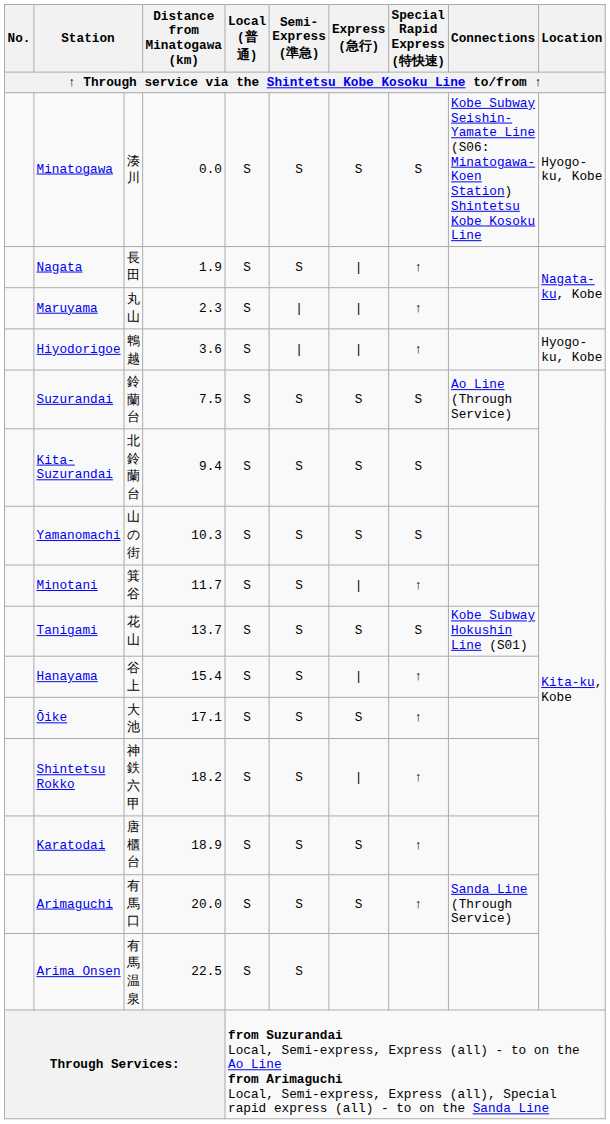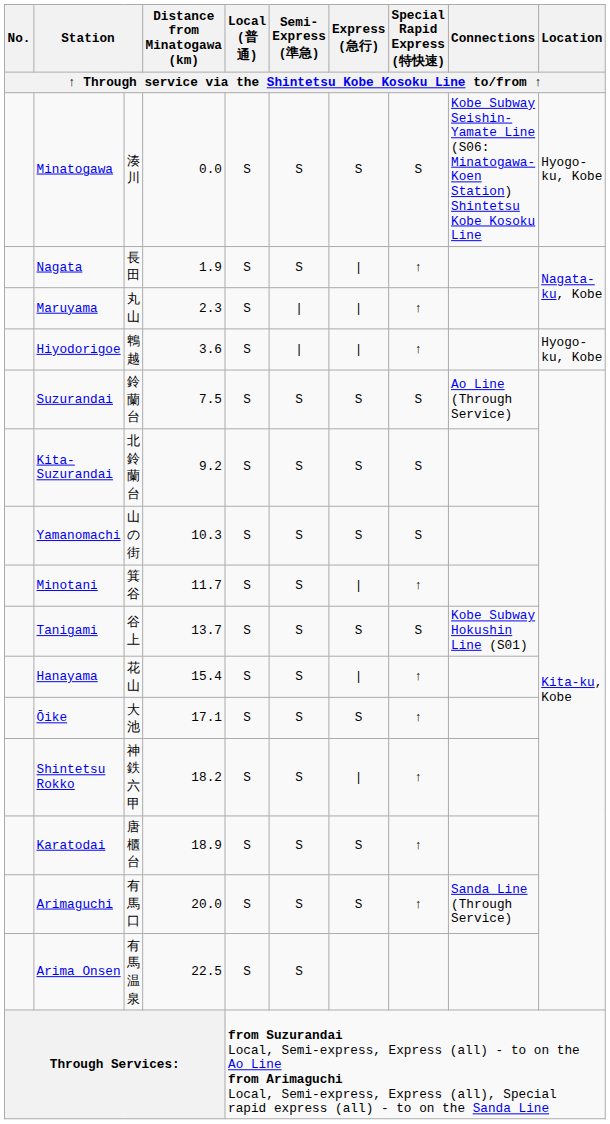(210, 467) 9.4 -> (210, 467) 9.2
(133, 632) 花山 -> (133, 632) 谷上
(133, 677) 谷上 -> (133, 677) 花山
